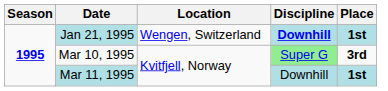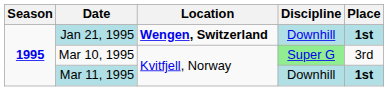(204, 34) normal -> (208, 34) bold
(304, 34) bold -> (311, 34) normal
(357, 55) bold -> (364, 55) normal
